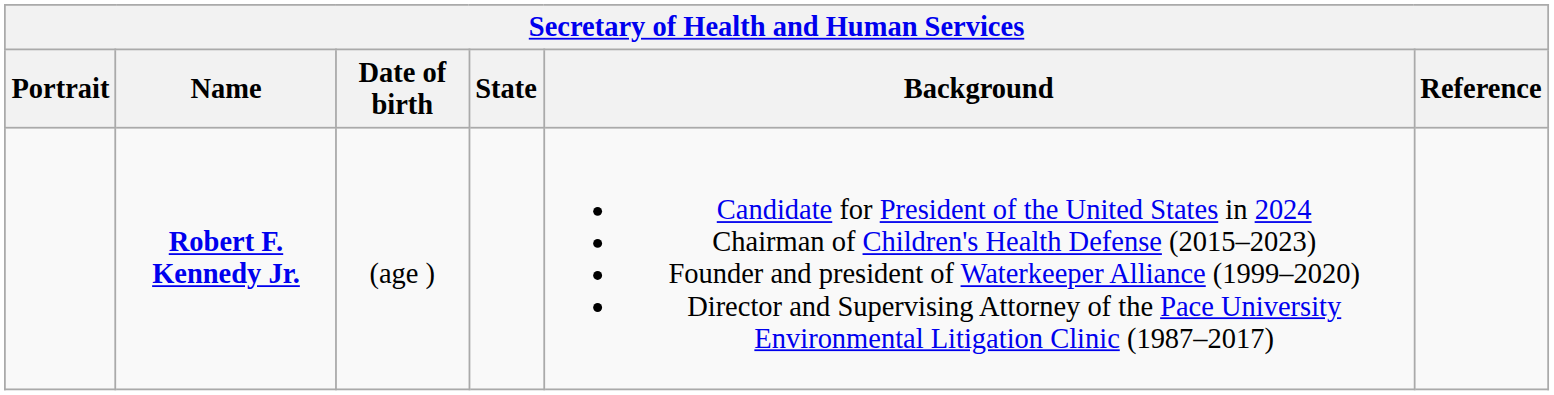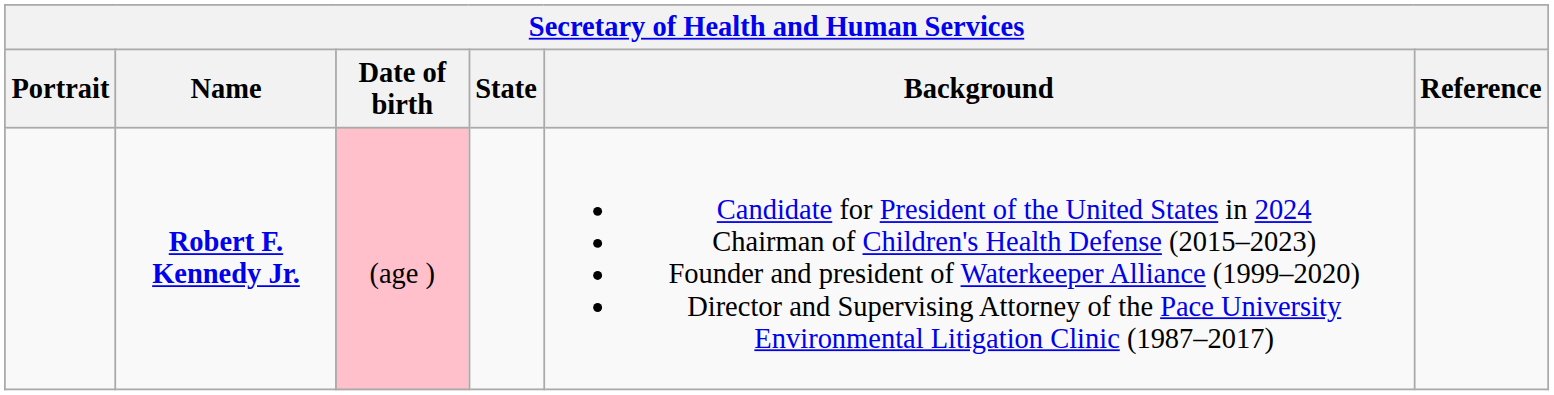(402, 274) no background -> (402, 274) pink background
